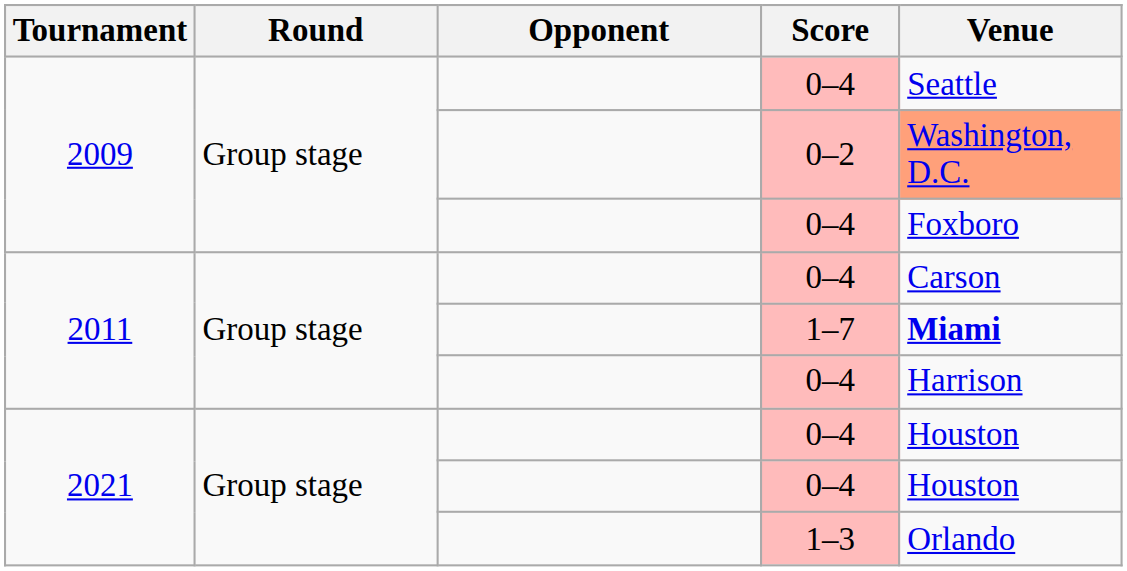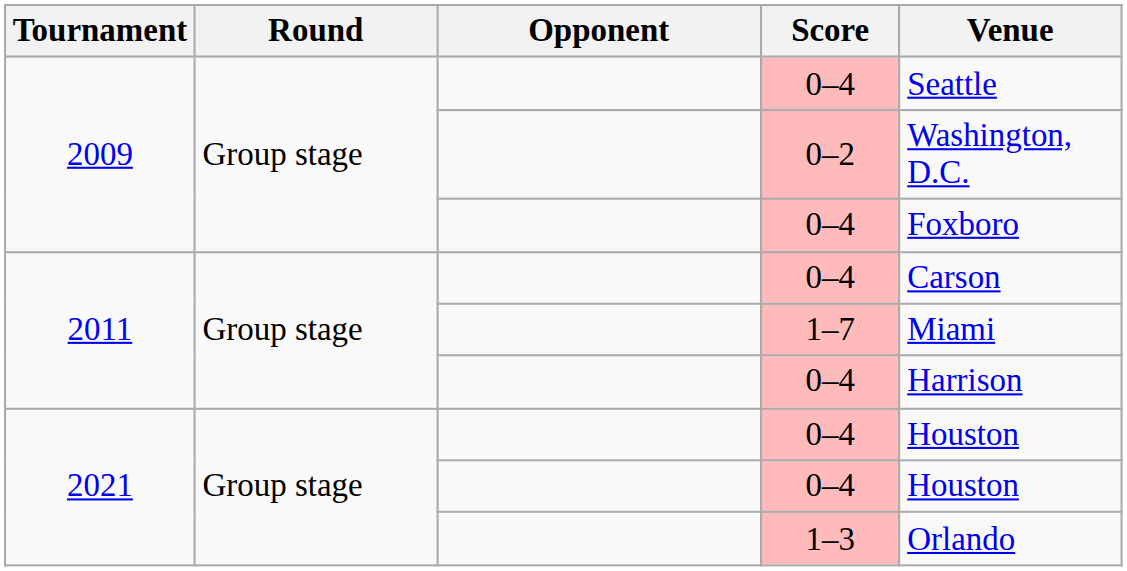(990, 153) lightsalmon background -> (990, 153) no background
(954, 329) bold -> (951, 329) normal
